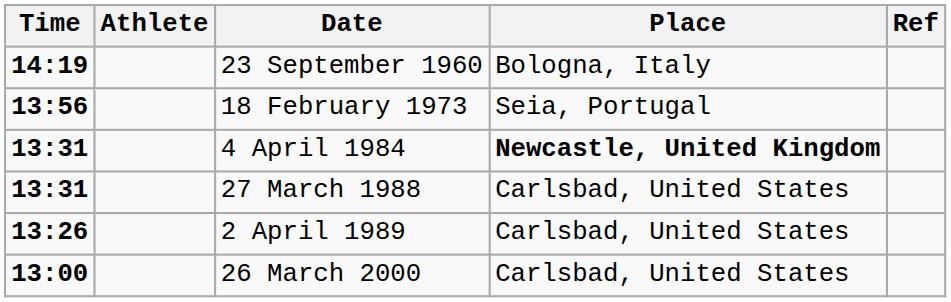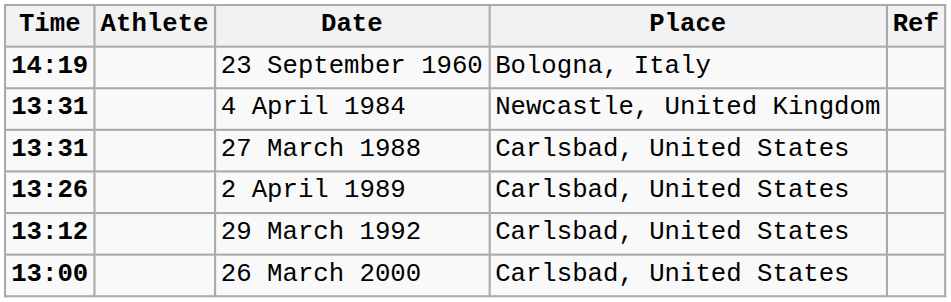- row: (344, 109)
(688, 151) bold -> (688, 109) normal
+ row: (321, 233)
